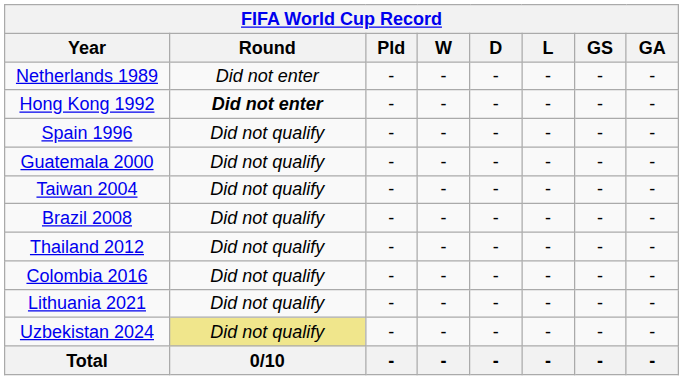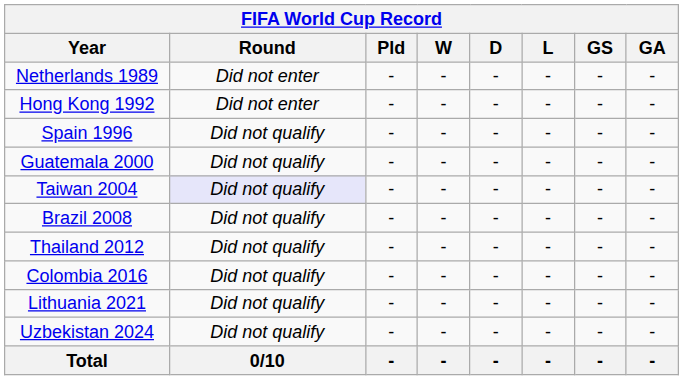(267, 105) bold -> (267, 105) normal
(267, 190) no background -> (267, 190) lavender background
(267, 332) khaki background -> (267, 332) no background
